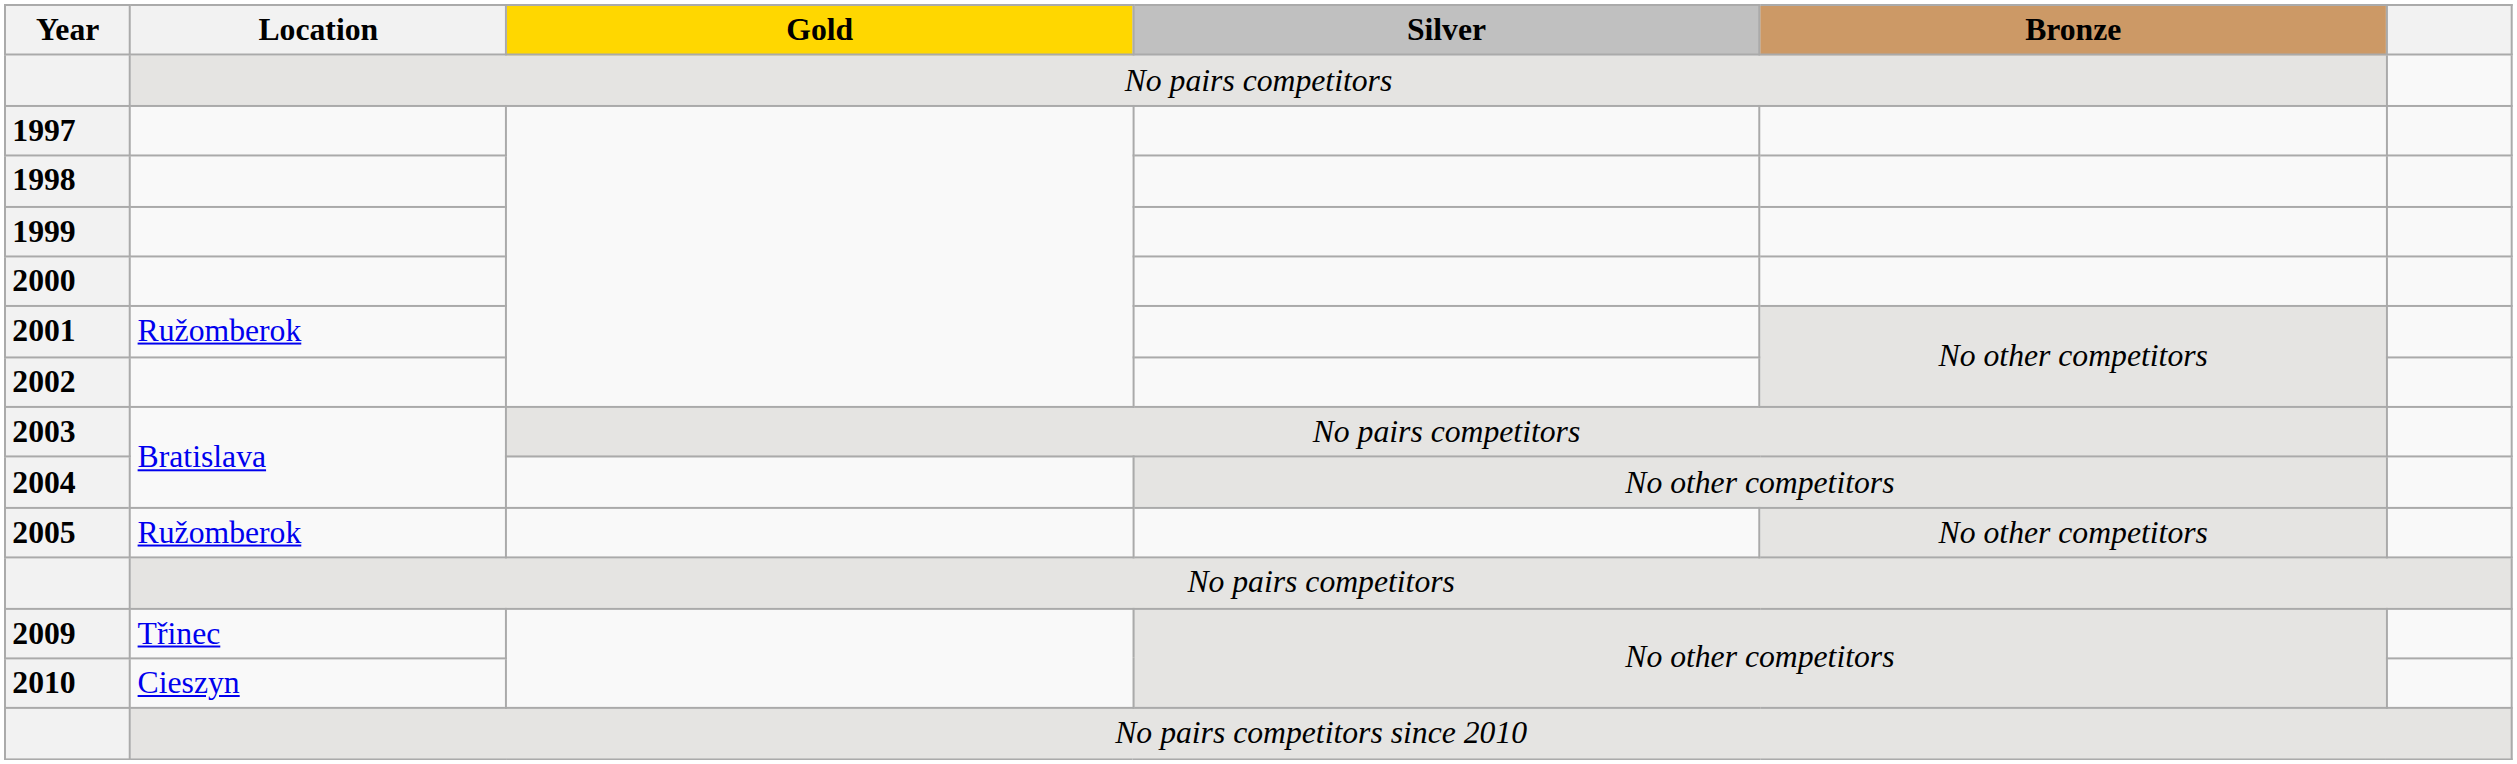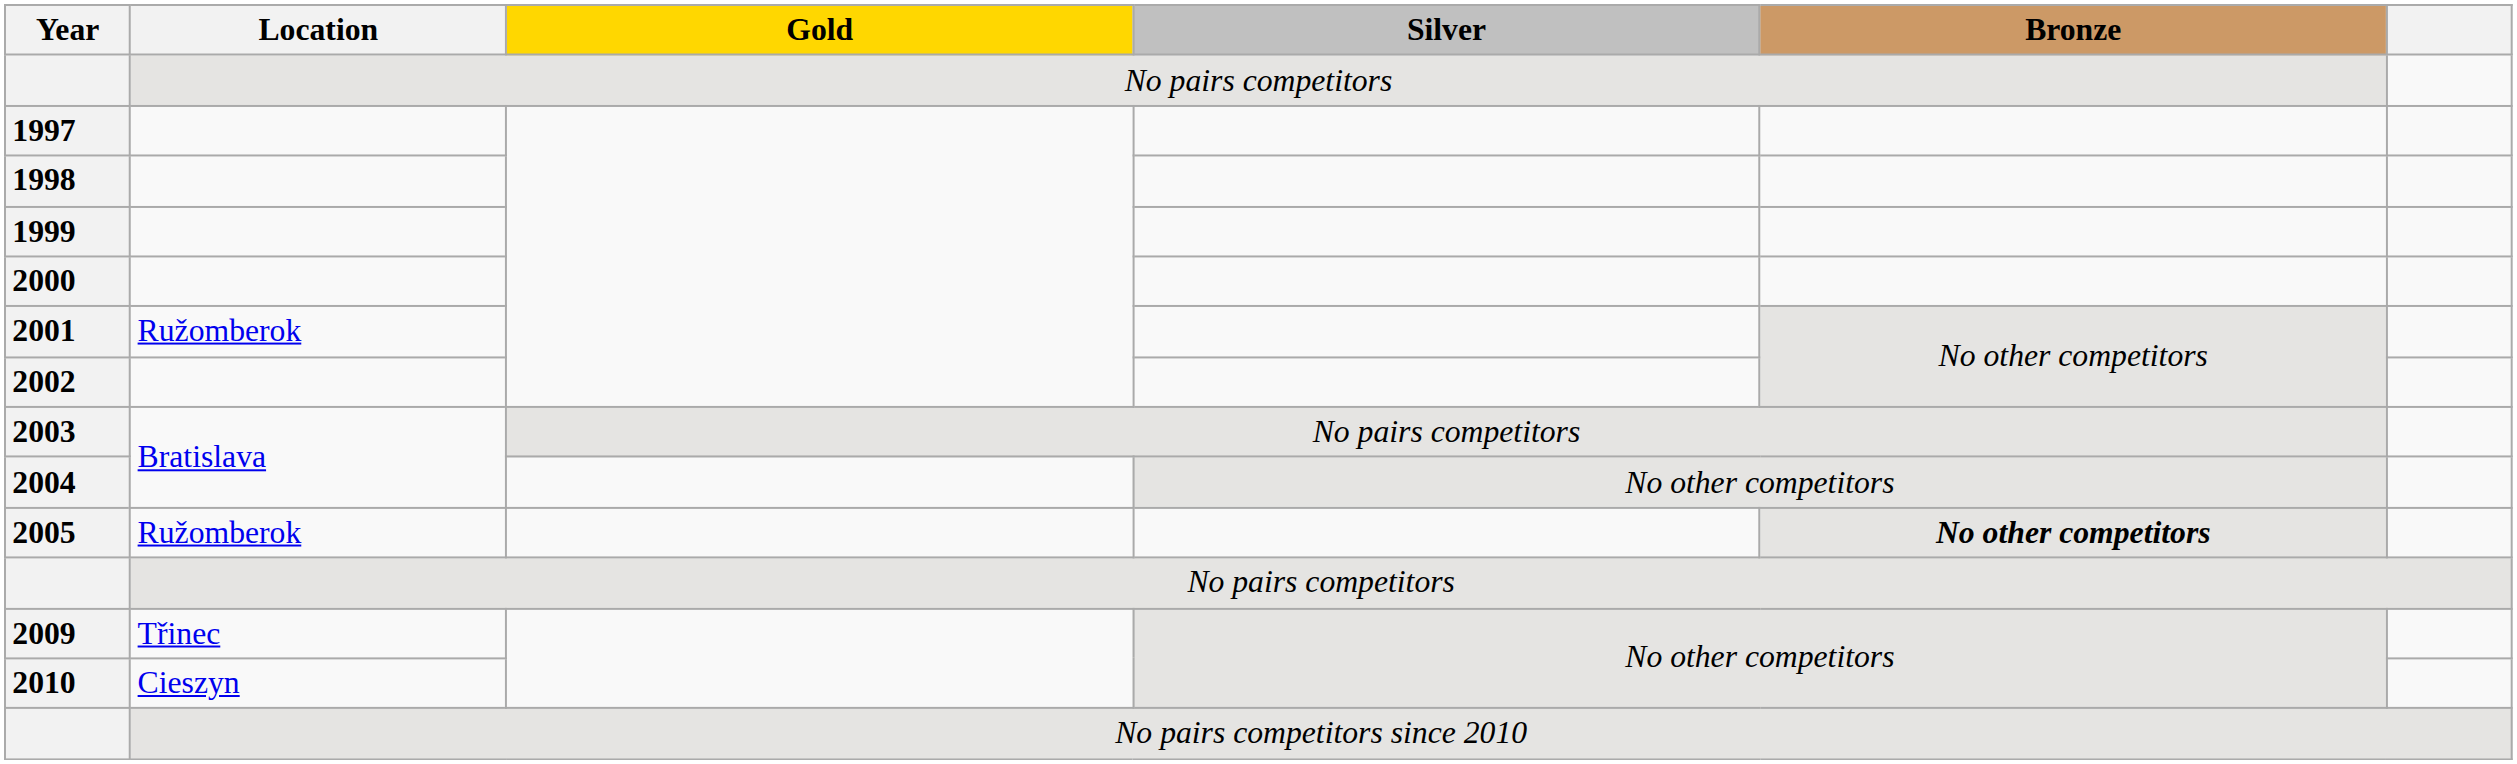(2073, 532) normal -> (2073, 532) bold
